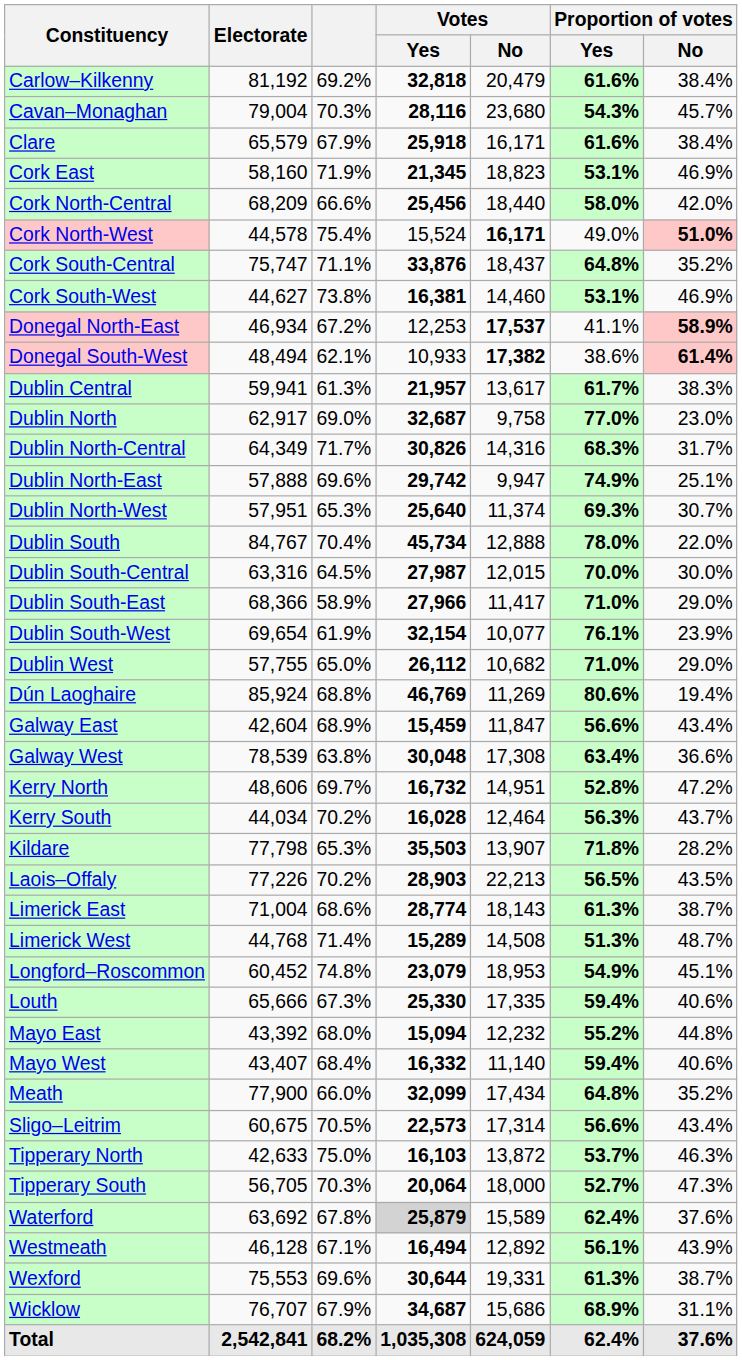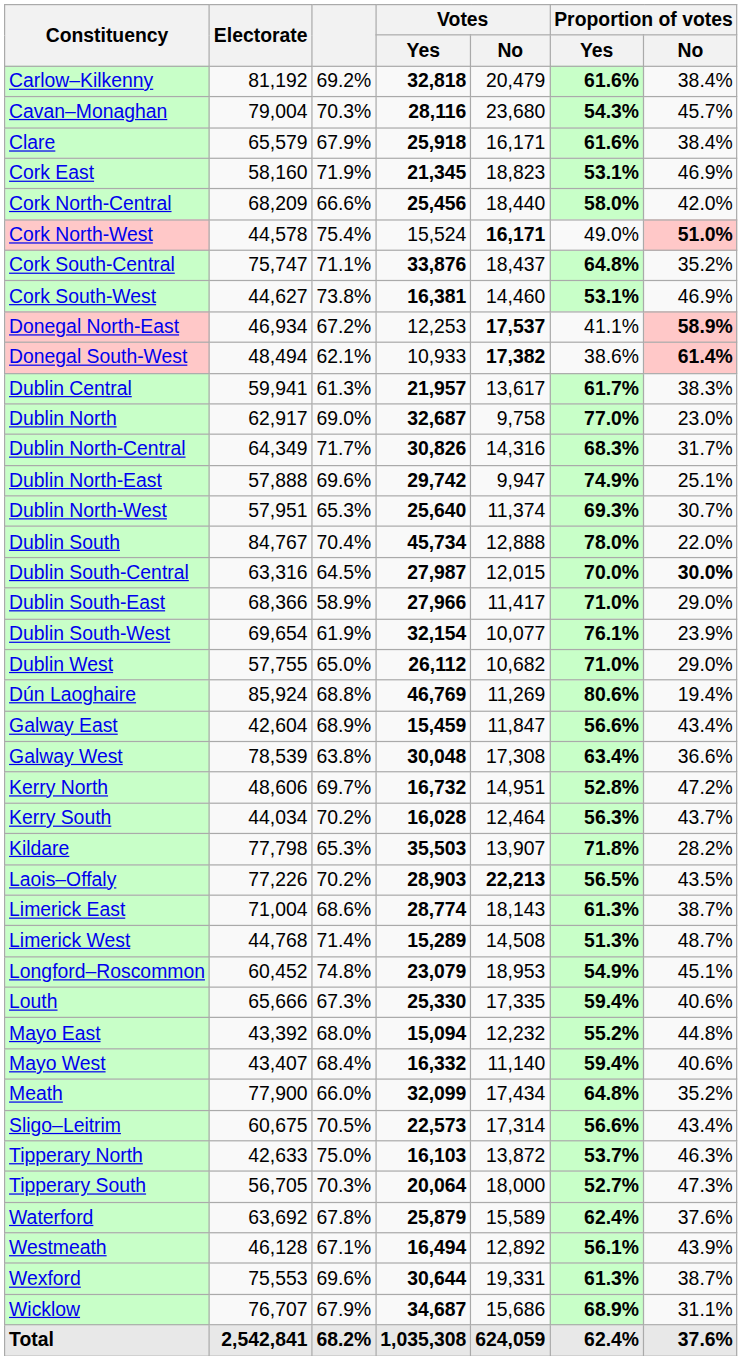(705, 572) normal -> (705, 572) bold
(516, 879) normal -> (516, 879) bold
(437, 1217) lightgrey background -> (437, 1217) no background
